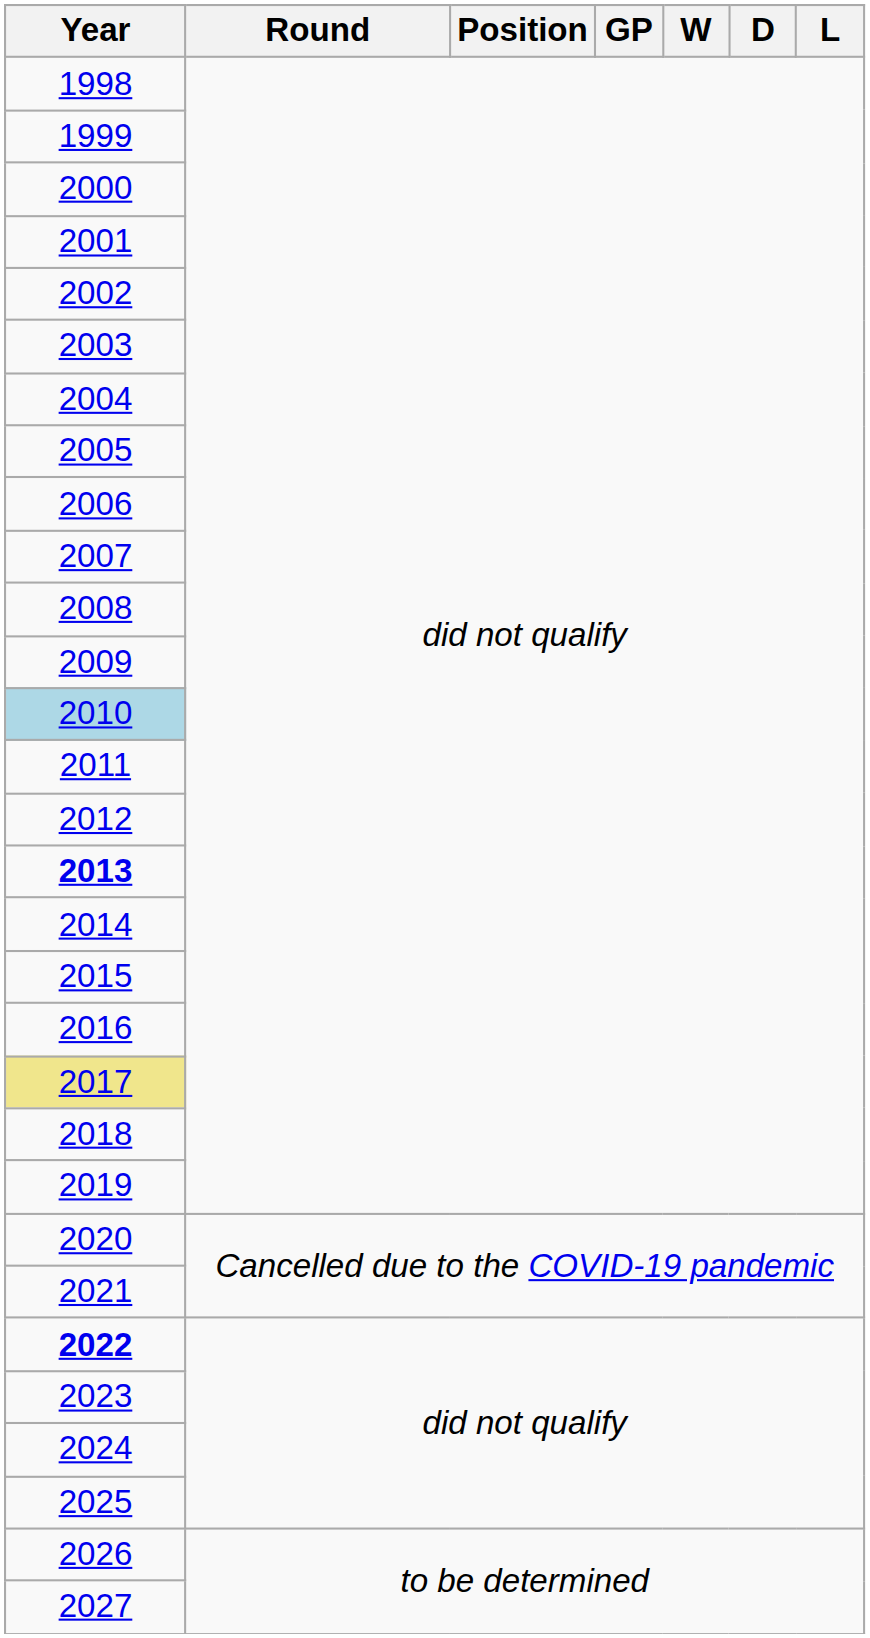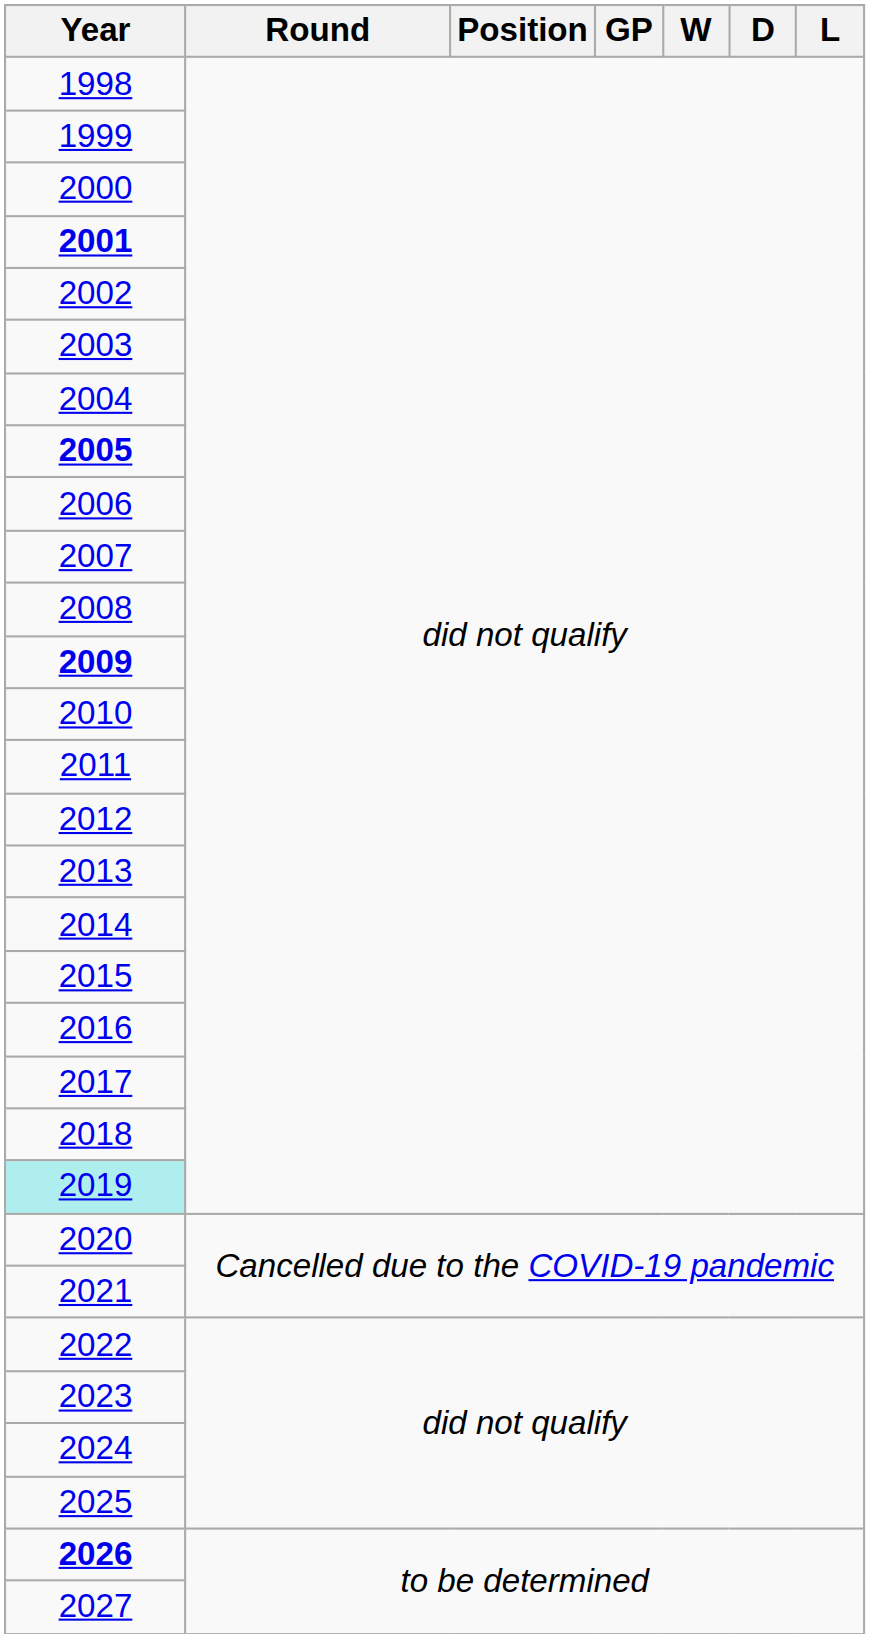(95, 240) normal -> (95, 240) bold
(95, 450) normal -> (95, 450) bold
(95, 661) normal -> (95, 661) bold
(95, 713) lightblue background -> (95, 713) no background
(95, 871) bold -> (95, 871) normal
(95, 1081) khaki background -> (95, 1081) no background
(95, 1186) no background -> (95, 1186) paleturquoise background
(95, 1343) bold -> (95, 1343) normal
(95, 1554) normal -> (95, 1554) bold
